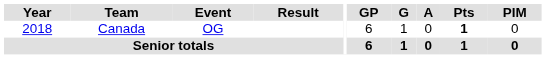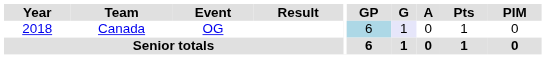(369, 29) no background -> (369, 29) lightblue background
(404, 29) no background -> (404, 29) lavender background
(464, 29) bold -> (464, 29) normal
